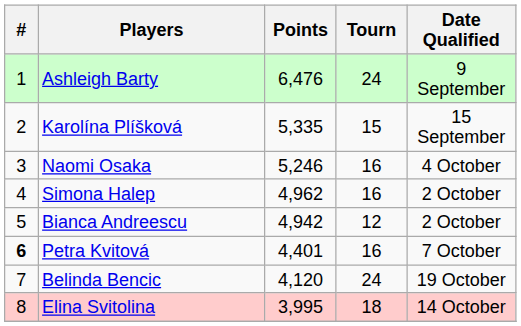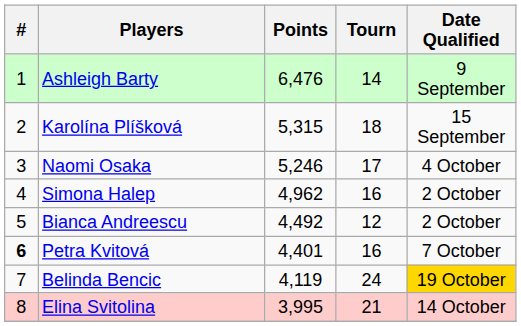(371, 78) 24 -> (371, 78) 14
(301, 127) 5,335 -> (301, 127) 5,315
(371, 127) 15 -> (371, 127) 18
(371, 165) 16 -> (371, 165) 17
(301, 222) 4,942 -> (301, 222) 4,492
(301, 279) 4,120 -> (301, 279) 4,119
(461, 279) no background -> (461, 279) gold background
(371, 307) 18 -> (371, 307) 21
